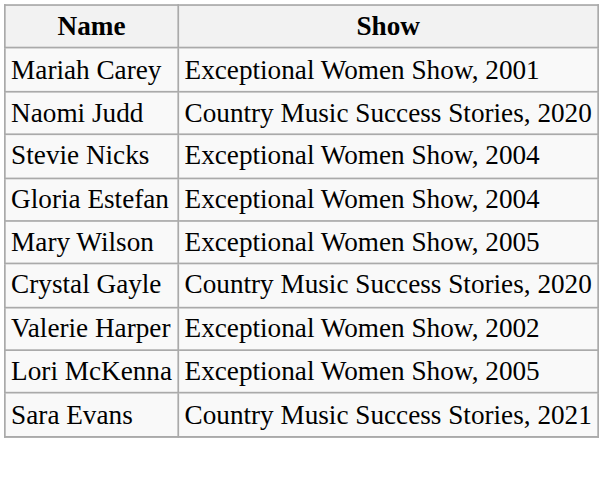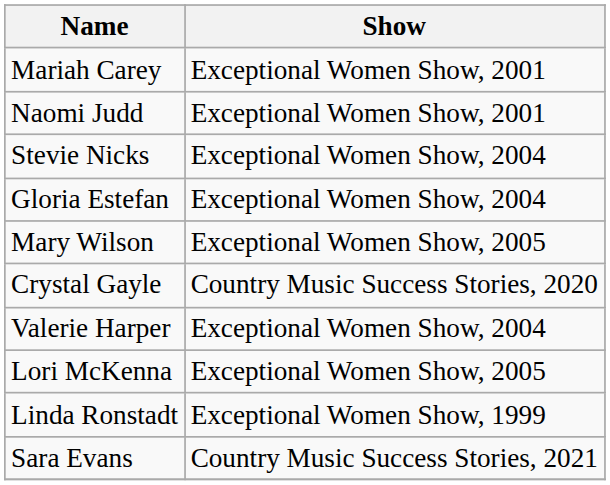(388, 112) Country Music Success Stories, 2020 -> (368, 112) Exceptional Women Show, 2001
(362, 328) Exceptional Women Show, 2002 -> (368, 328) Exceptional Women Show, 2004
+ row: (95, 414)
